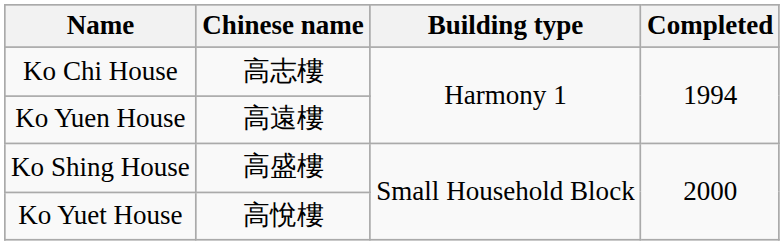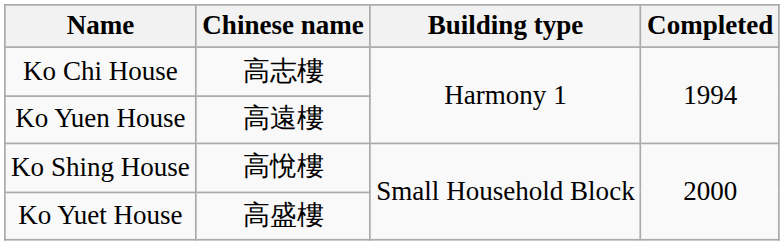(283, 166) 高盛樓 -> (283, 166) 高悅樓
(283, 214) 高悅樓 -> (283, 214) 高盛樓
